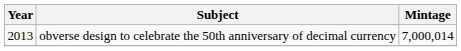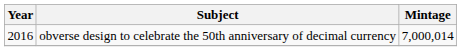(20, 35) 2013 -> (20, 35) 2016
